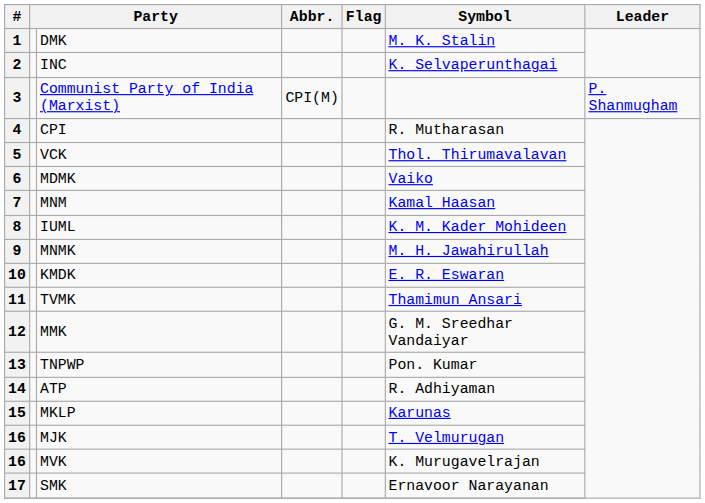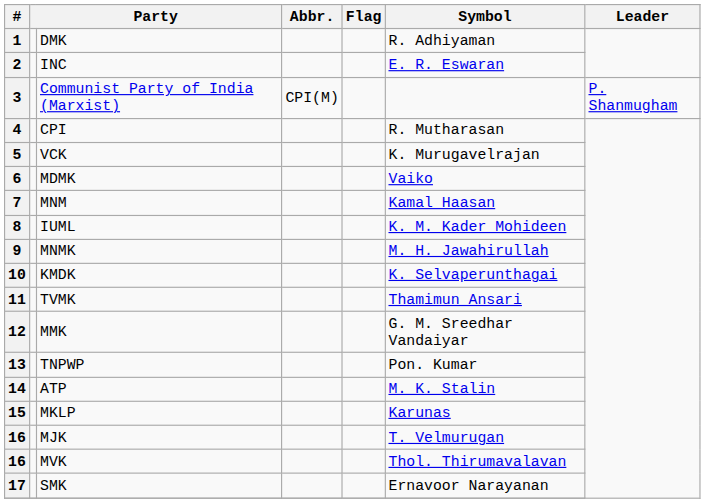(442, 41) M. K. Stalin -> (442, 41) R. Adhiyaman
(473, 65) K. Selvaperunthagai -> (446, 65) E. R. Eswaran
(477, 155) Thol. Thirumavalavan -> (464, 155) K. Murugavelrajan
(446, 275) E. R. Eswaran -> (473, 275) K. Selvaperunthagai
(442, 389) R. Adhiyaman -> (442, 389) M. K. Stalin
(464, 461) K. Murugavelrajan -> (477, 461) Thol. Thirumavalavan
